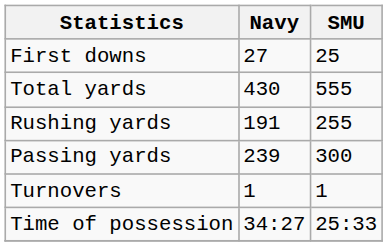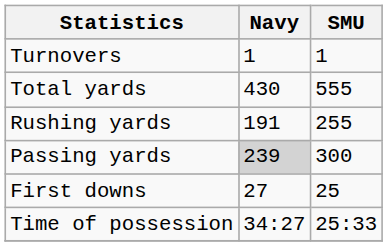rows swapped: (78, 56) <-> (66, 191)
(262, 157) no background -> (262, 157) lightgrey background
